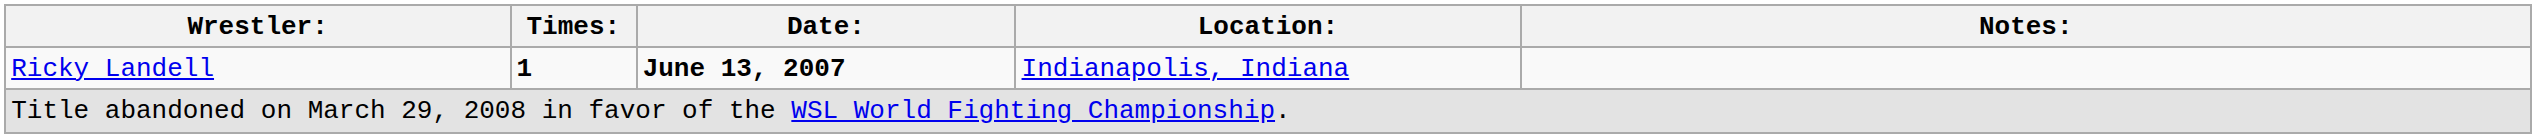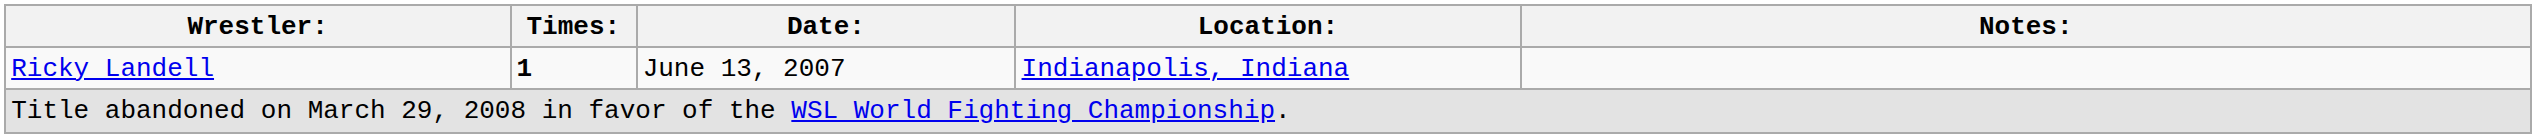(744, 69) bold -> (744, 69) normal
